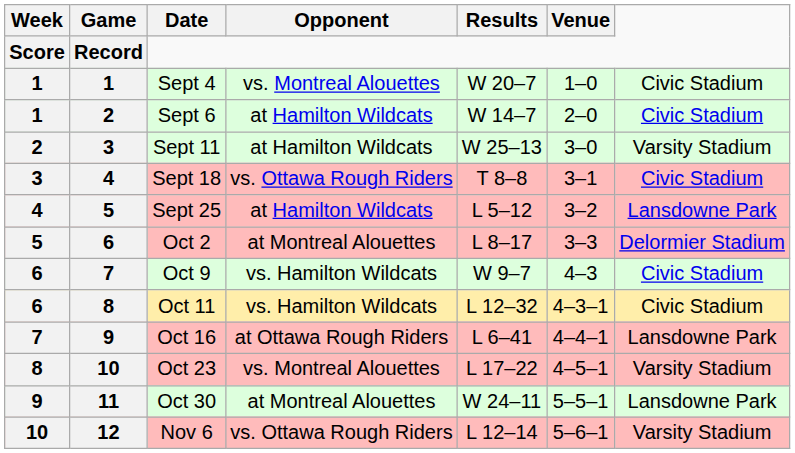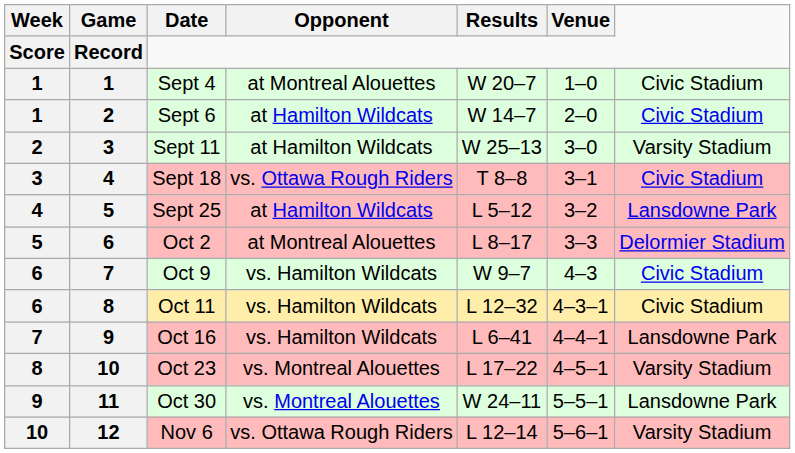(341, 83) vs. Montreal Alouettes -> (341, 83) at Montreal Alouettes
(341, 337) at Ottawa Rough Riders -> (341, 337) vs. Hamilton Wildcats
(341, 400) at Montreal Alouettes -> (341, 400) vs. Montreal Alouettes
